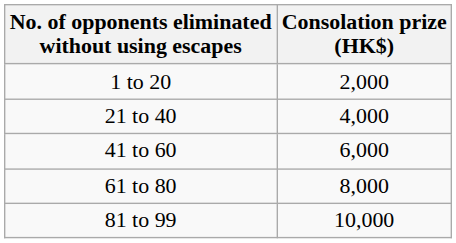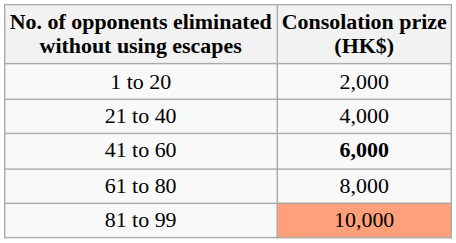(364, 150) normal -> (364, 150) bold
(364, 220) no background -> (364, 220) lightsalmon background
